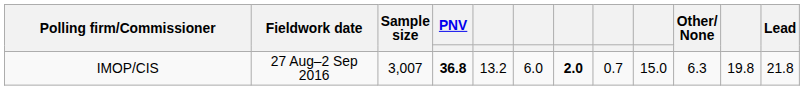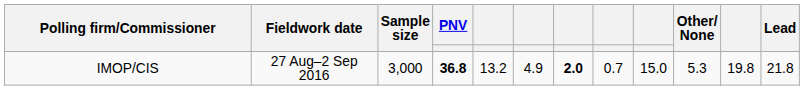(405, 68) 3,007 -> (405, 68) 3,000
(533, 68) 6.0 -> (533, 68) 4.9
(697, 68) 6.3 -> (697, 68) 5.3
